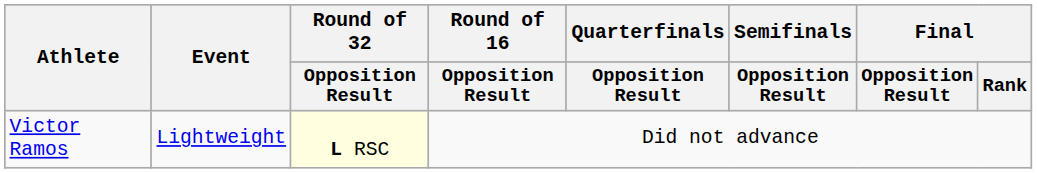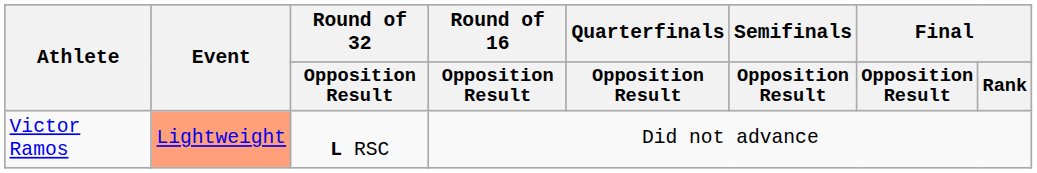(221, 139) no background -> (221, 139) lightsalmon background
(360, 151) lightyellow background -> (360, 151) no background
